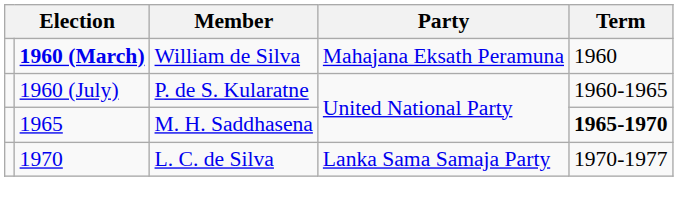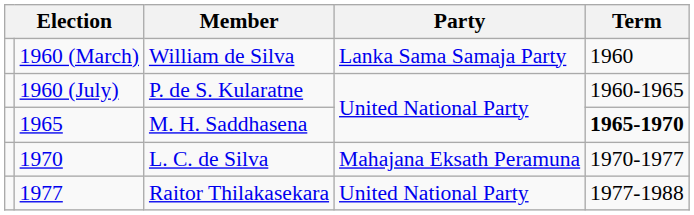(82, 55) bold -> (79, 55) normal
(443, 55) Mahajana Eksath Peramuna -> (453, 55) Lanka Sama Samaja Party
(437, 158) Lanka Sama Samaja Party -> (460, 158) Mahajana Eksath Peramuna
+ row: (239, 192)
